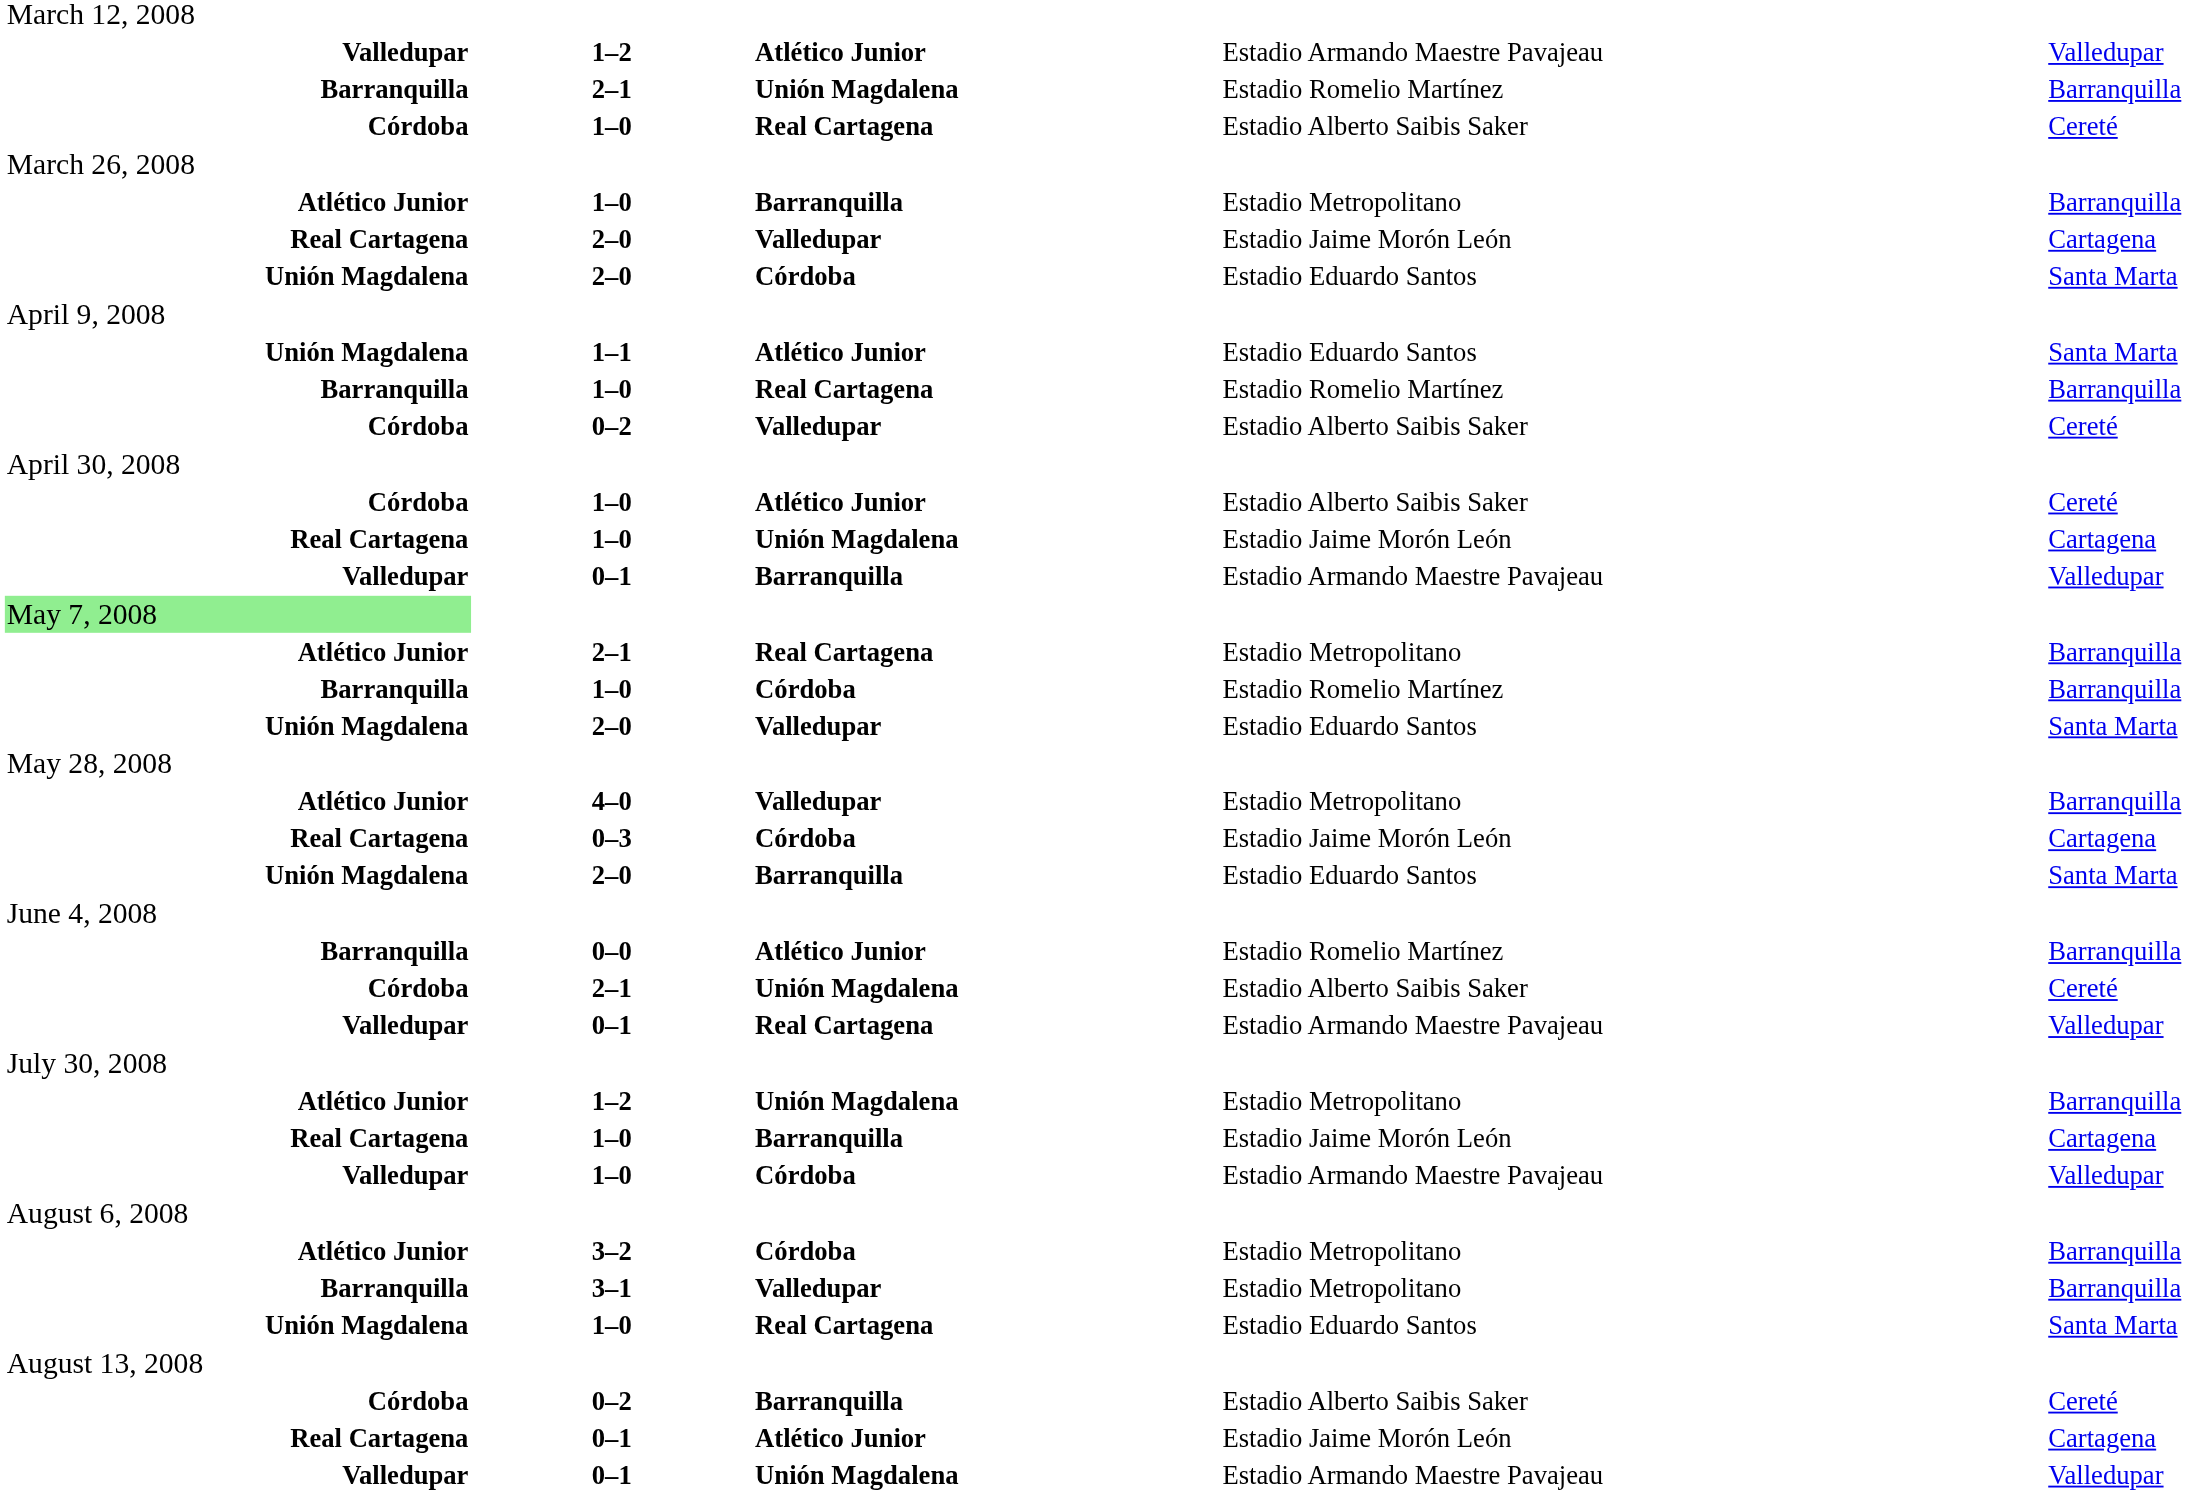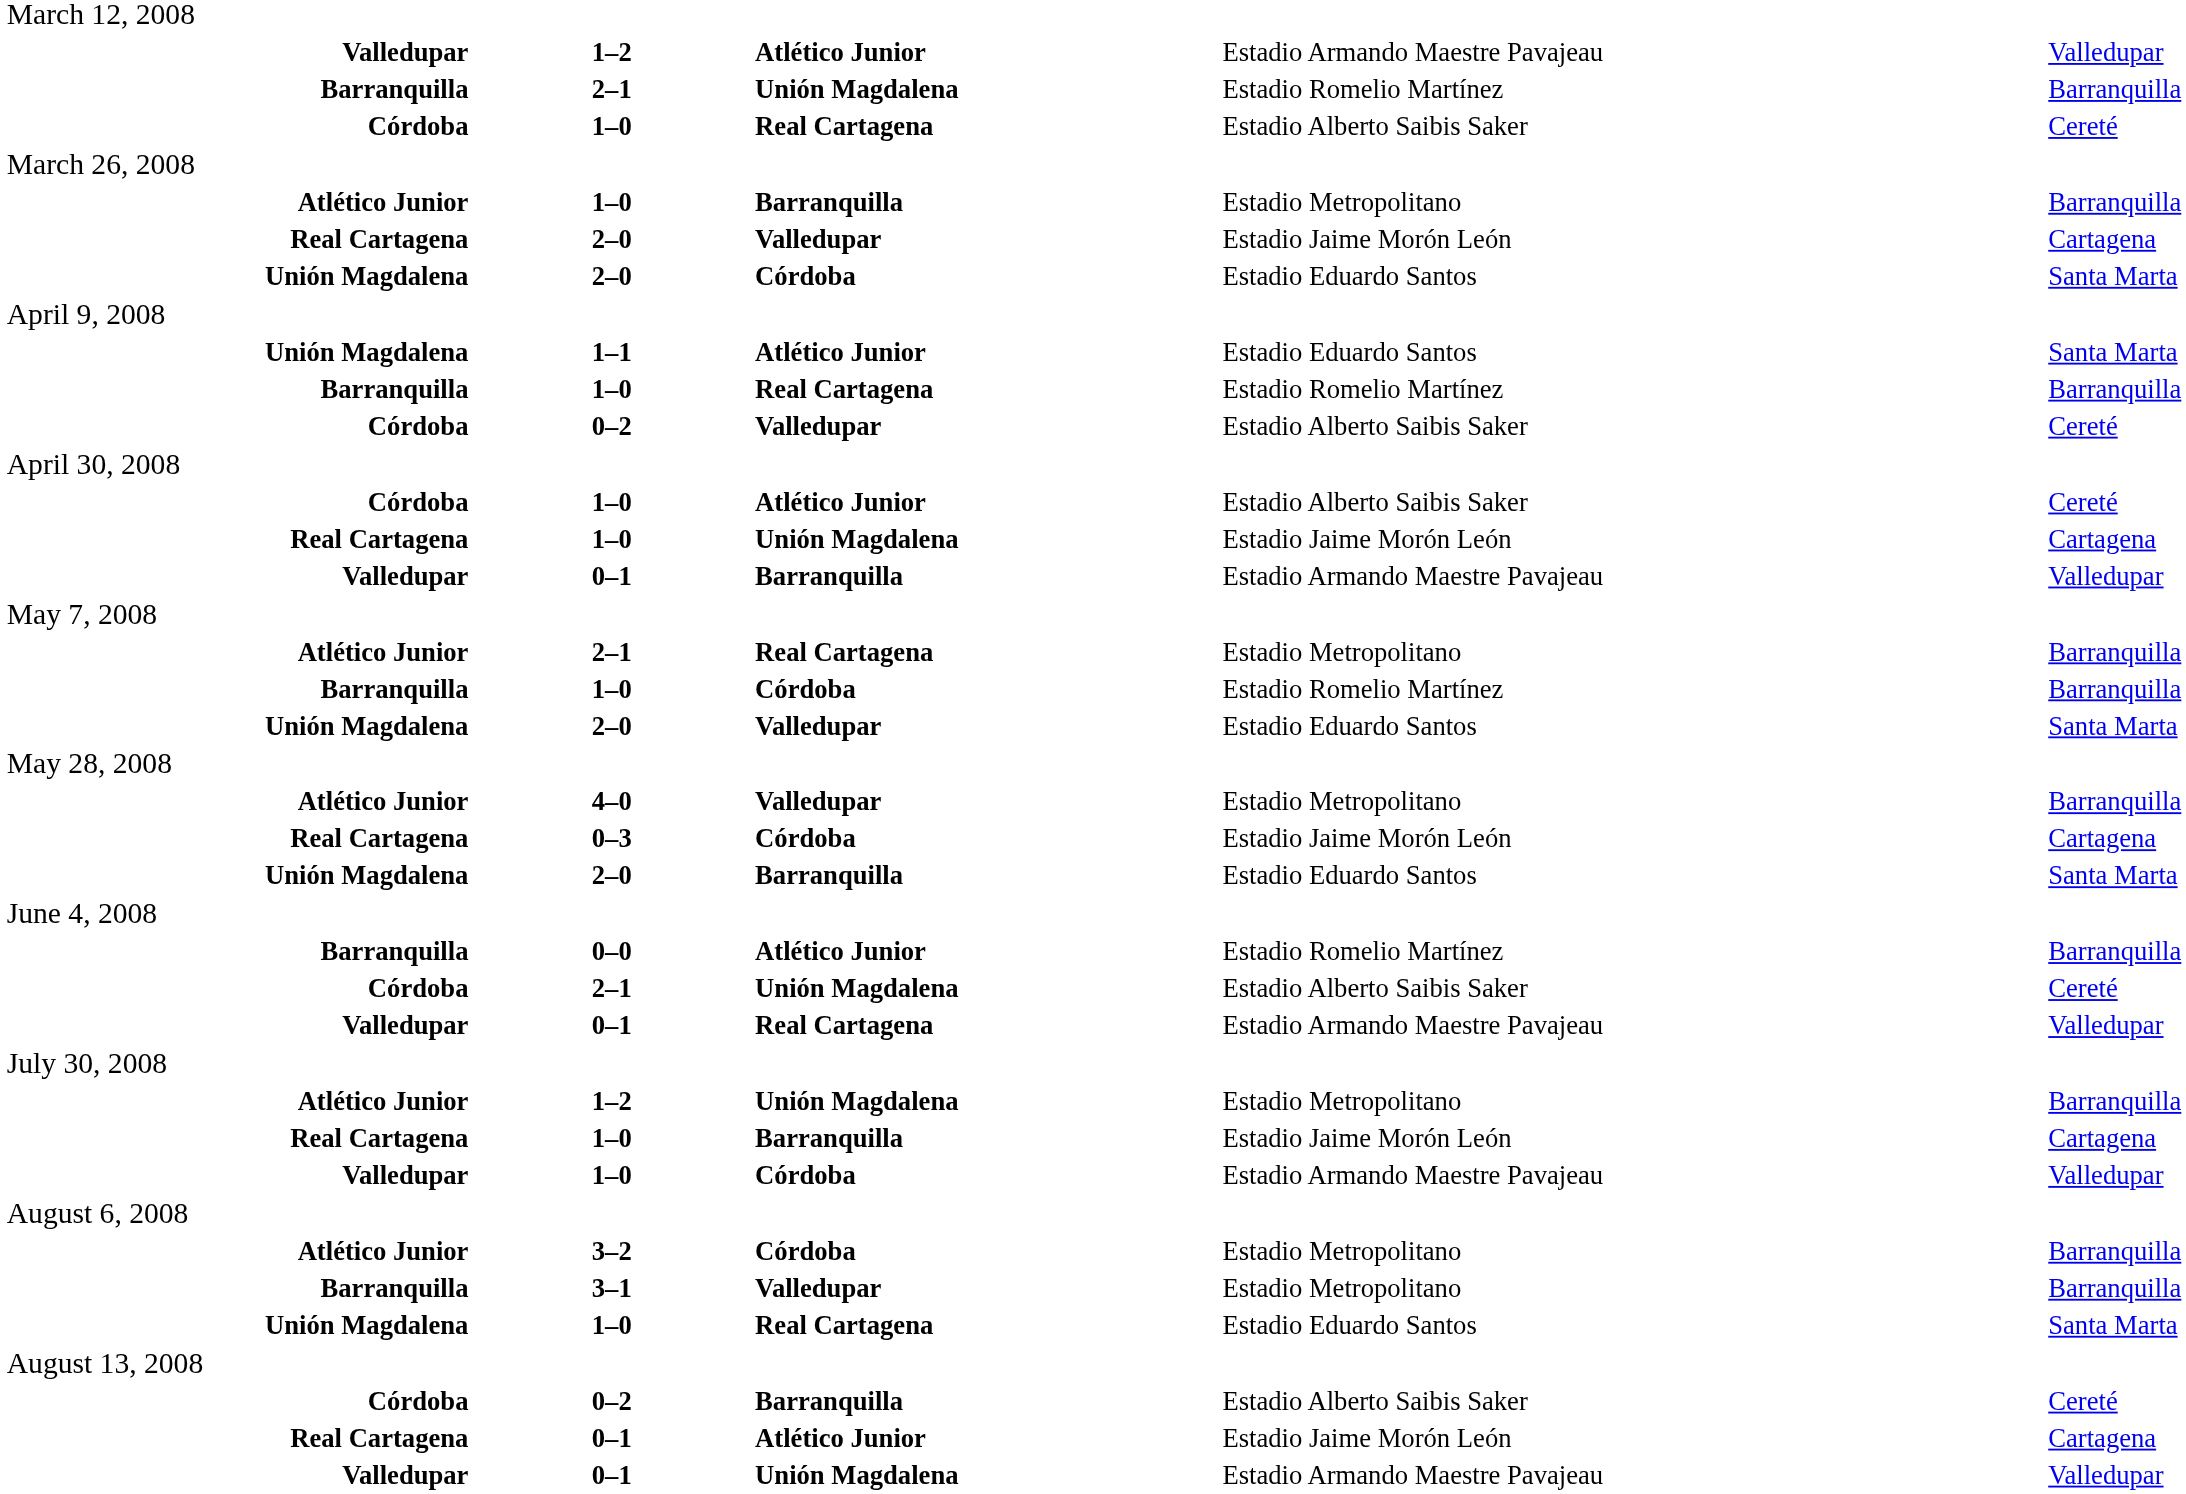(82, 613) lightgreen background -> (82, 613) no background
